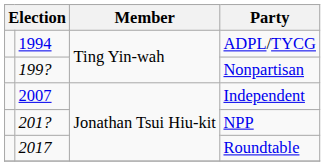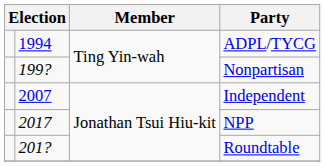(35, 122) 201? -> (35, 122) 2017
(35, 148) 2017 -> (35, 148) 201?
